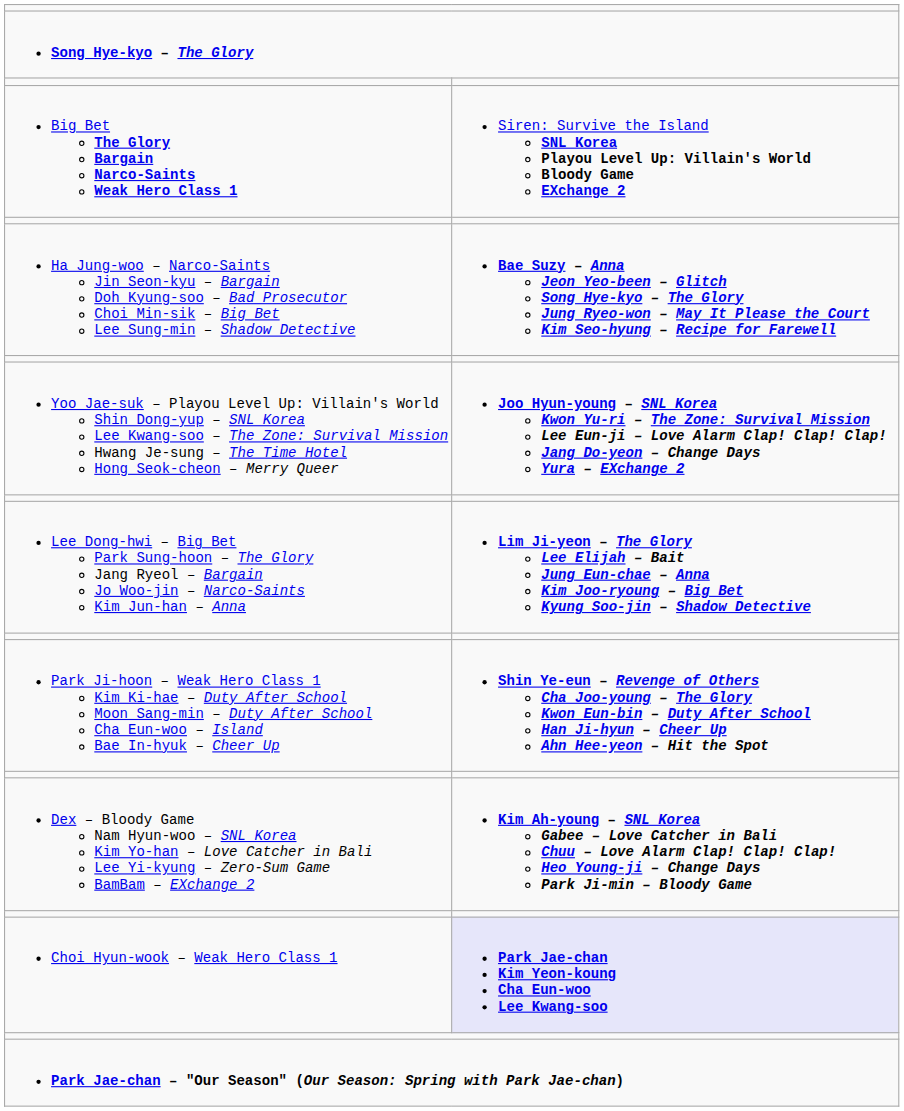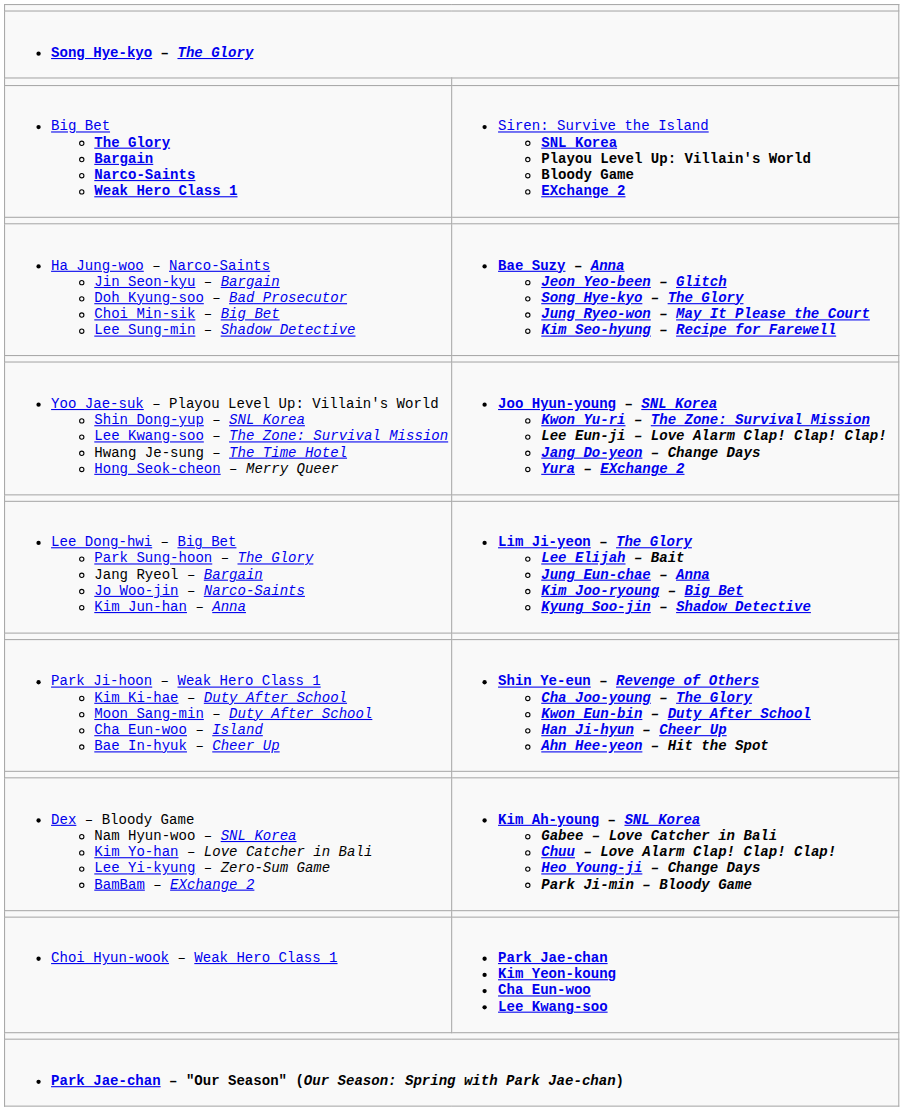(675, 983) lavender background -> (675, 983) no background
